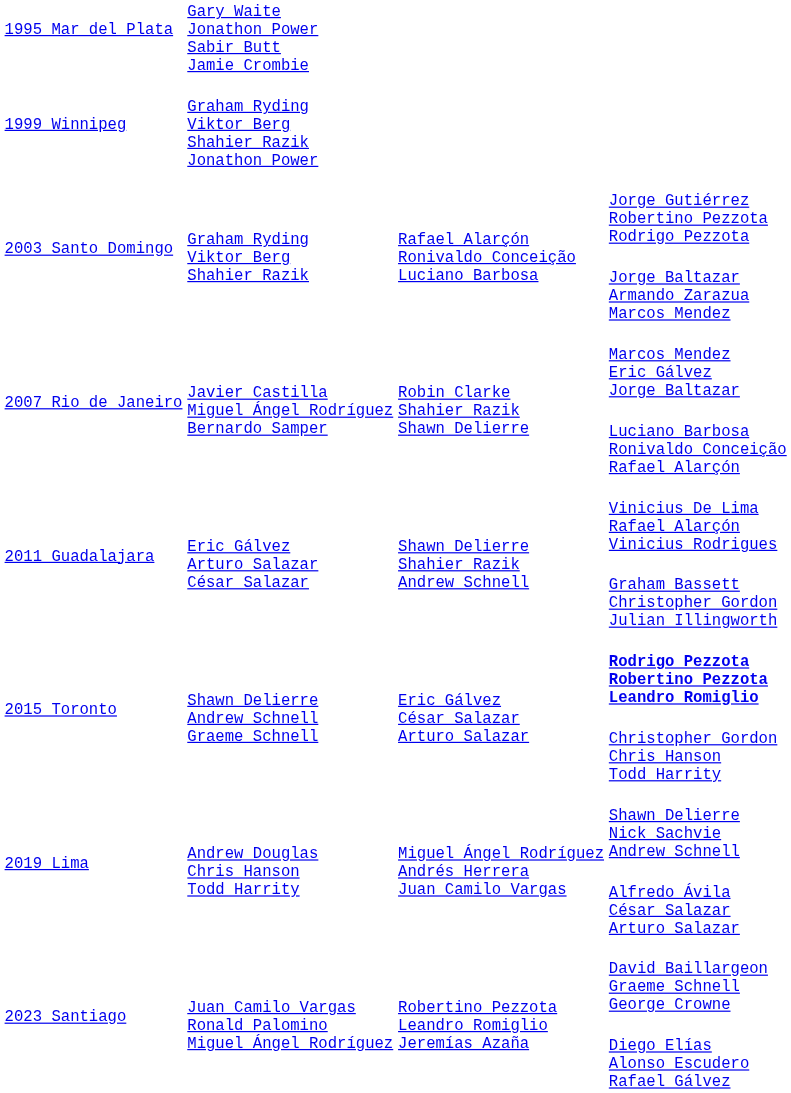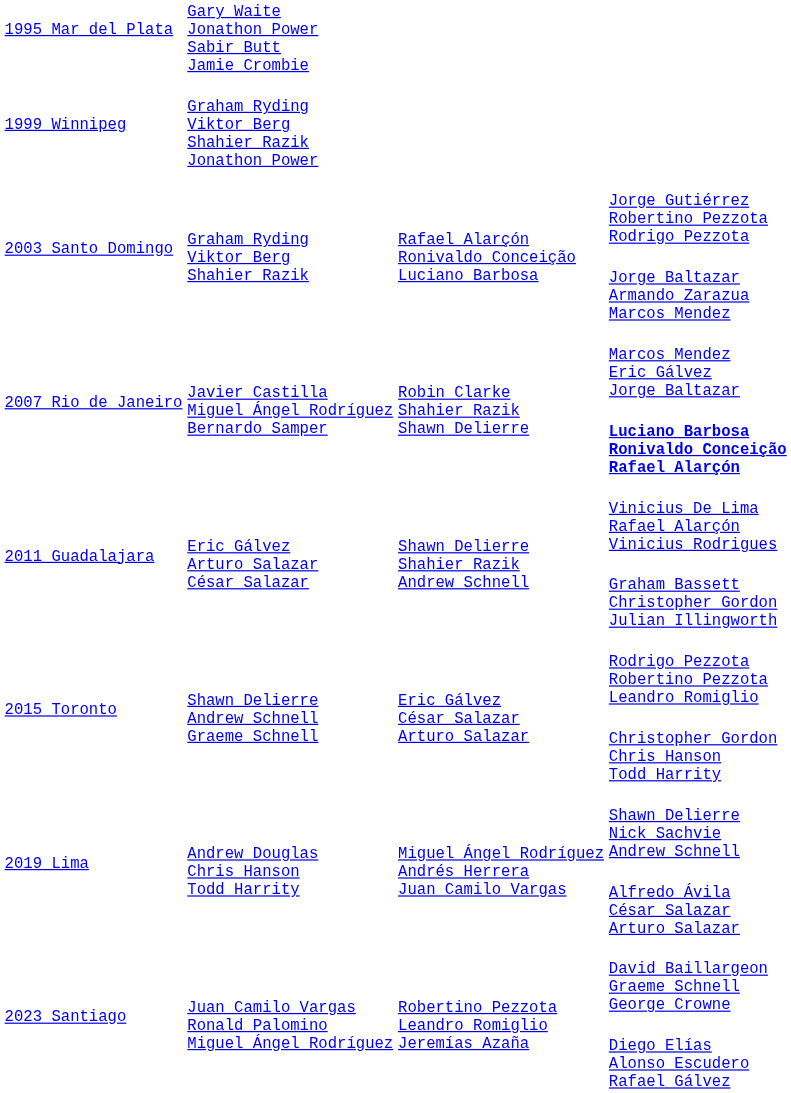(698, 450) normal -> (698, 450) bold
(688, 680) bold -> (688, 680) normal
